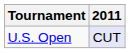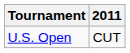(107, 37) lavender background -> (107, 37) no background
